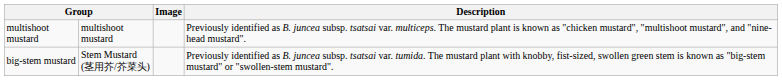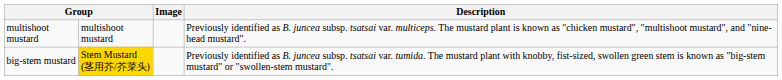(115, 60) no background -> (115, 60) gold background
